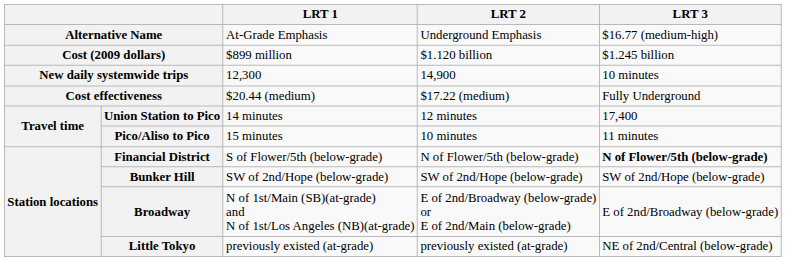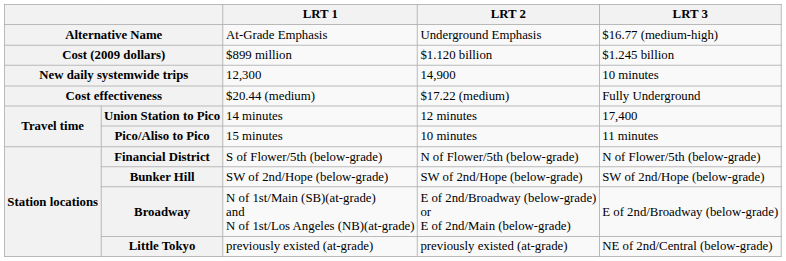(685, 156) bold -> (681, 156) normal
